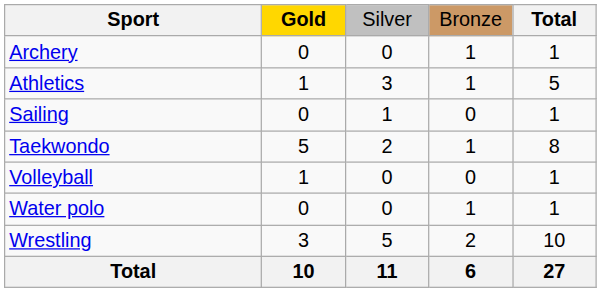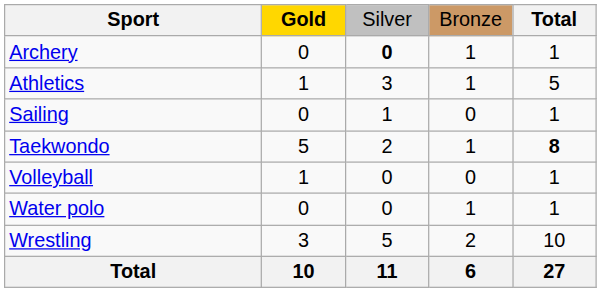(387, 51) normal -> (387, 51) bold
(554, 146) normal -> (554, 146) bold
